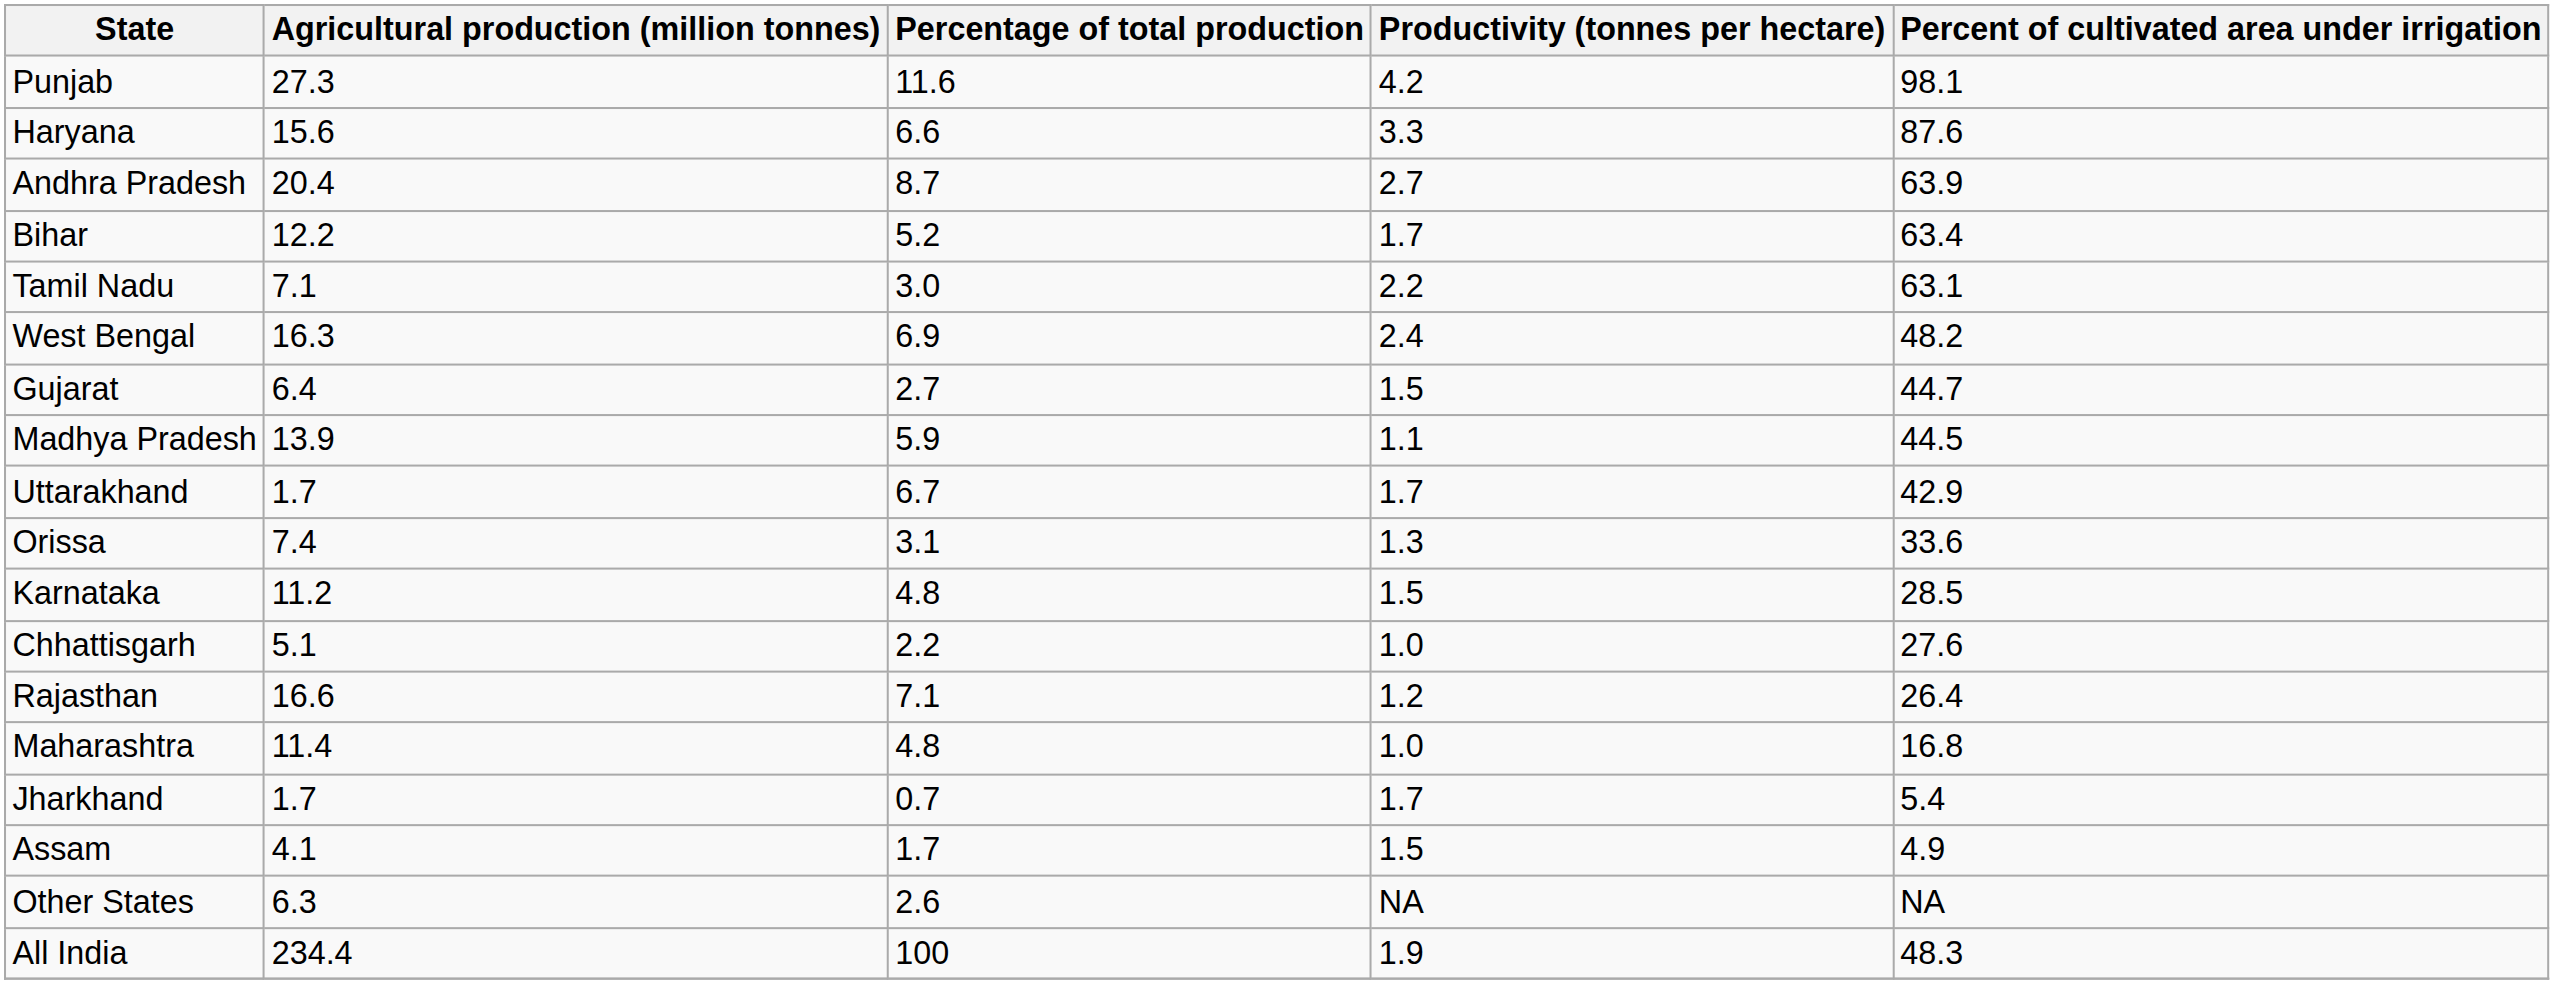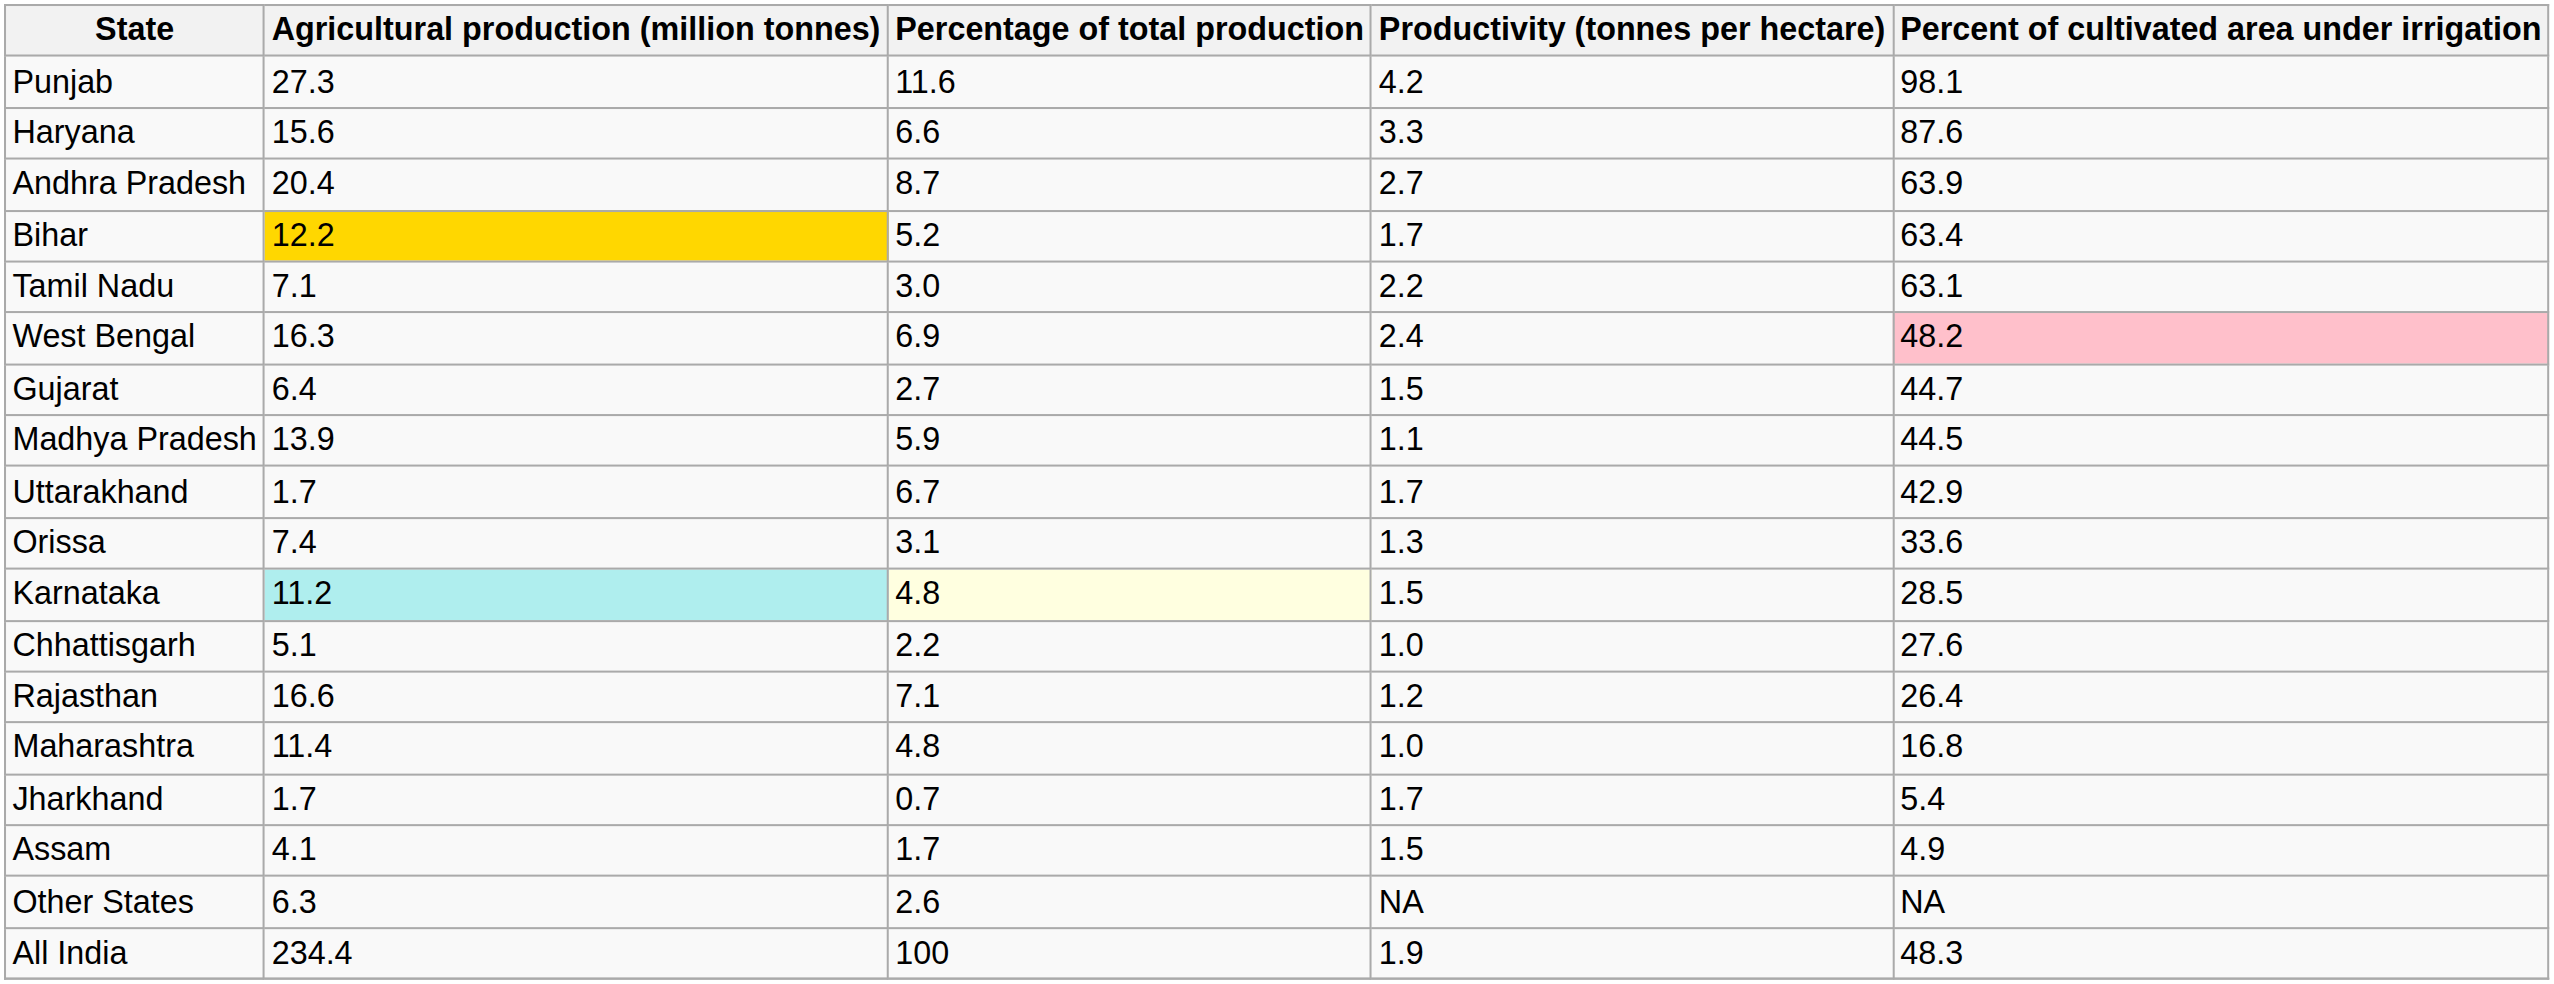(303, 235) no background -> (303, 235) gold background
(1932, 337) no background -> (1932, 337) pink background
(302, 593) no background -> (302, 593) paleturquoise background
(918, 593) no background -> (918, 593) lightyellow background
